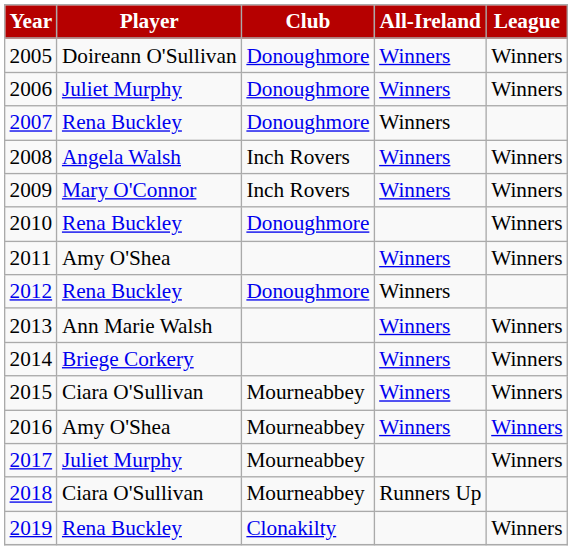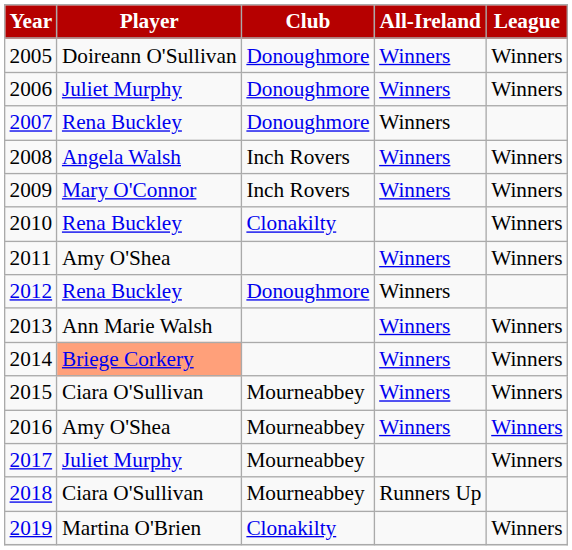(308, 223) Donoughmore -> (291, 223) Clonakilty
(128, 358) no background -> (128, 358) lightsalmon background
(122, 527) Rena Buckley -> (132, 527) Martina O'Brien
